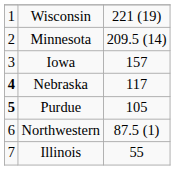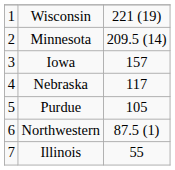(11, 84) bold -> (11, 84) normal
(11, 107) bold -> (11, 107) normal
